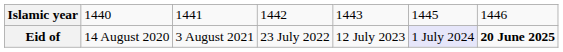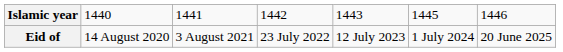(443, 36) lavender background -> (443, 36) no background
(518, 36) bold -> (516, 36) normal
